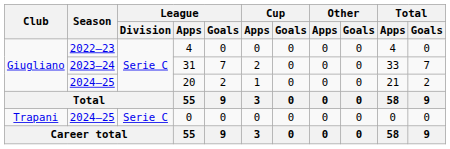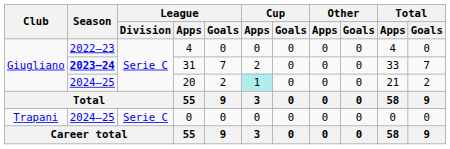(92, 65) normal -> (92, 65) bold
(257, 83) no background -> (257, 83) paleturquoise background
